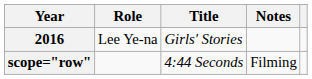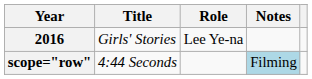columns swapped: (204, 16) <-> (128, 16)
(273, 62) no background -> (273, 62) lightblue background
